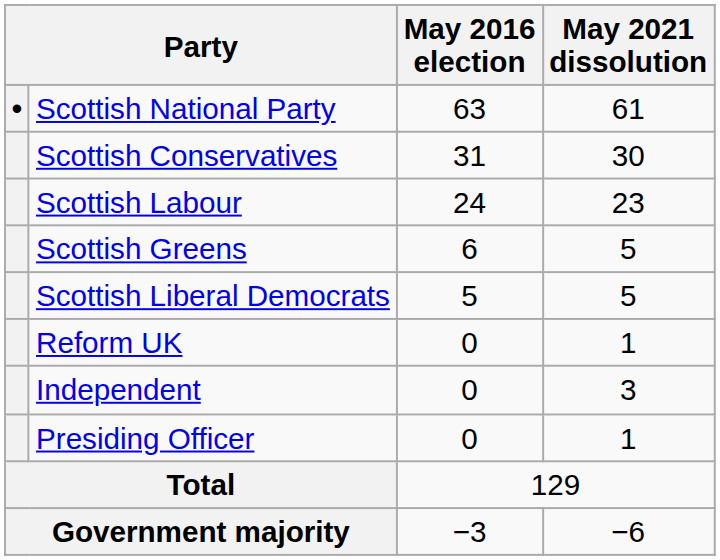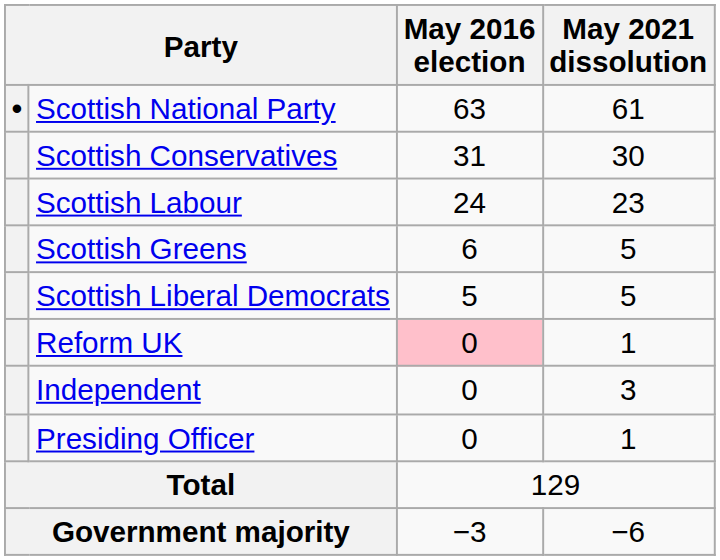(470, 343) no background -> (470, 343) pink background
